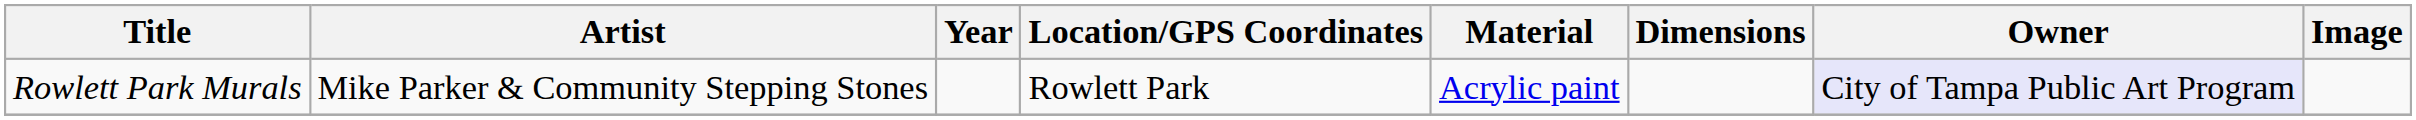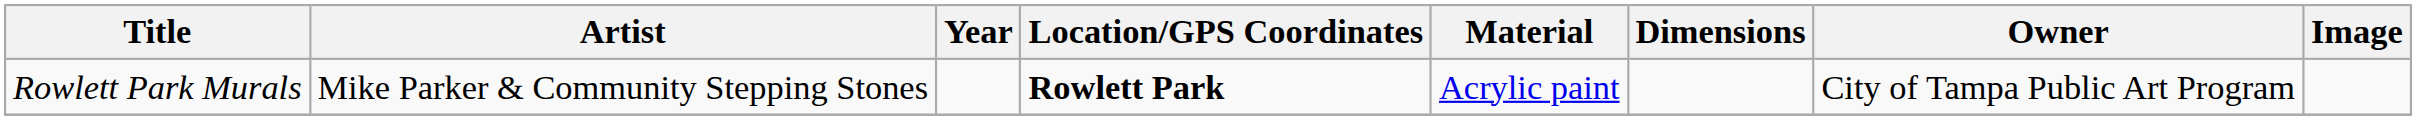(1119, 86) normal -> (1126, 86) bold
(2058, 86) lavender background -> (2058, 86) no background
